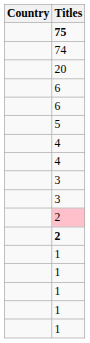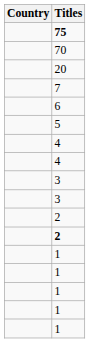(60, 50) 74 -> (60, 50) 70
(58, 87) 6 -> (58, 87) 7
(58, 217) pink background -> (58, 217) no background
